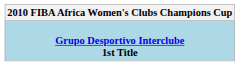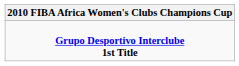(120, 46) lightblue background -> (120, 46) no background
